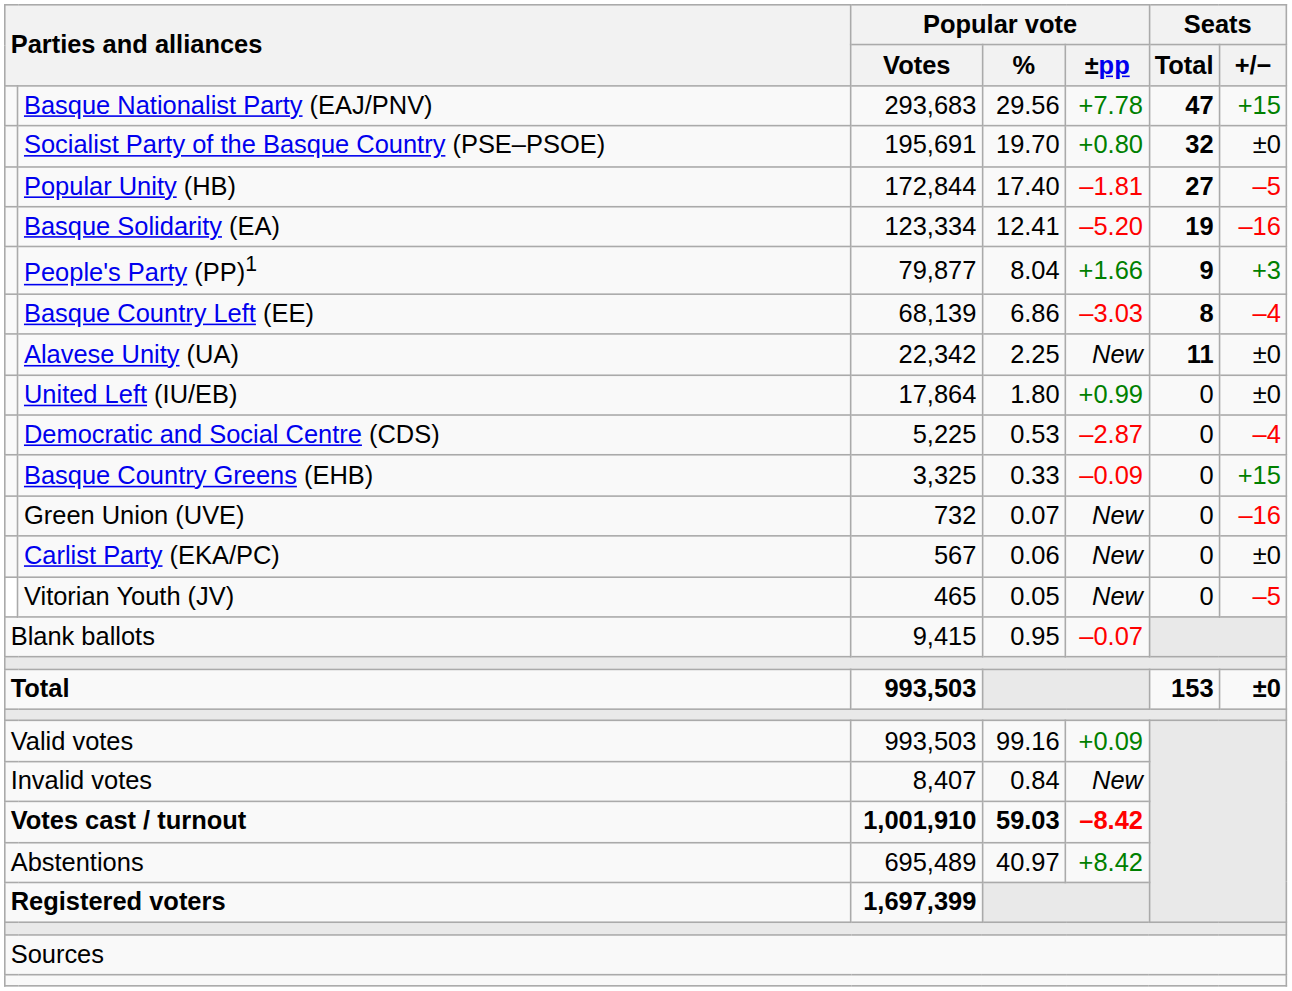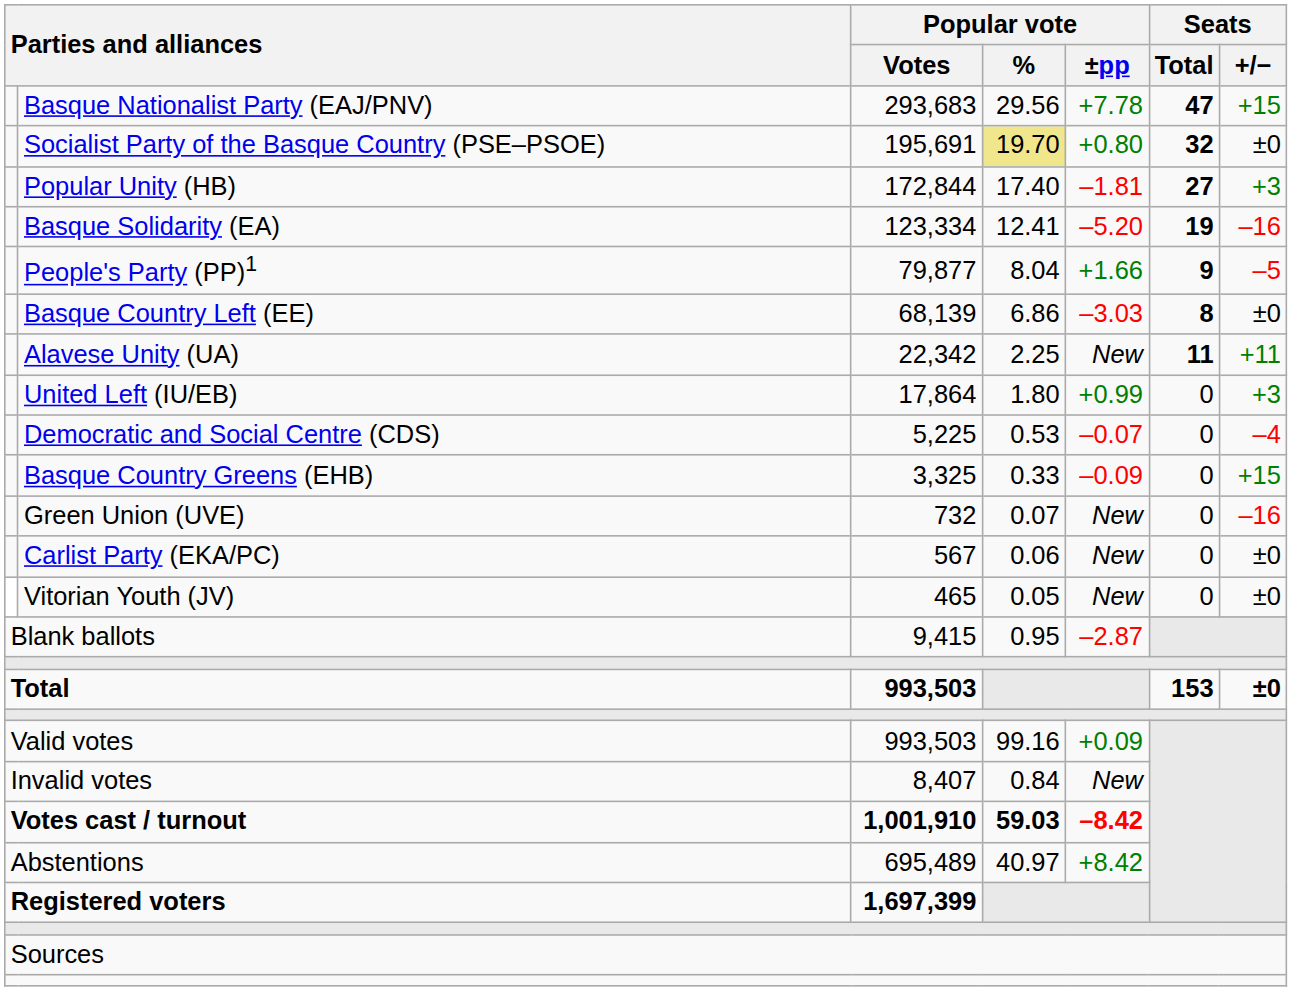(1028, 145) no background -> (1028, 145) khaki background
(1267, 186) –5 -> (1266, 186) +3
(1266, 270) +3 -> (1267, 270) –5
(1267, 313) –4 -> (1267, 313) ±0
(1267, 354) ±0 -> (1260, 354) +11
(1267, 394) ±0 -> (1266, 394) +3
(1111, 435) –2.87 -> (1111, 435) –0.07
(1267, 596) –5 -> (1267, 596) ±0
(1111, 636) –0.07 -> (1111, 636) –2.87
